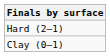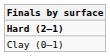(35, 28) normal -> (35, 28) bold
